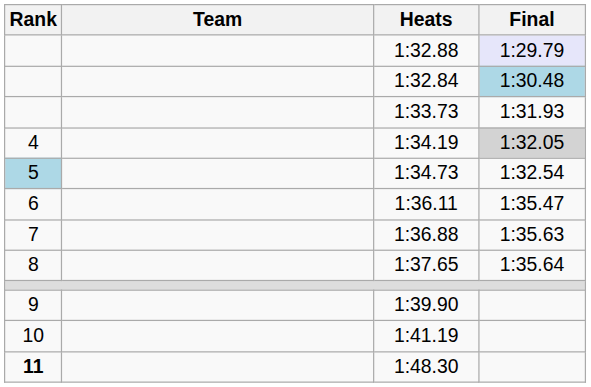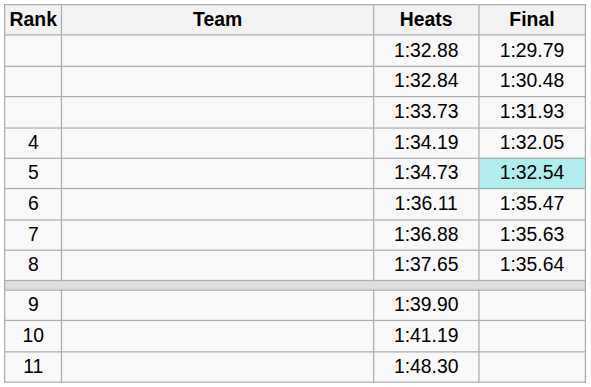(532, 50) lavender background -> (532, 50) no background
(532, 81) lightblue background -> (532, 81) no background
(532, 142) lightgrey background -> (532, 142) no background
(33, 173) lightblue background -> (33, 173) no background
(532, 173) no background -> (532, 173) paleturquoise background
(33, 366) bold -> (33, 366) normal
